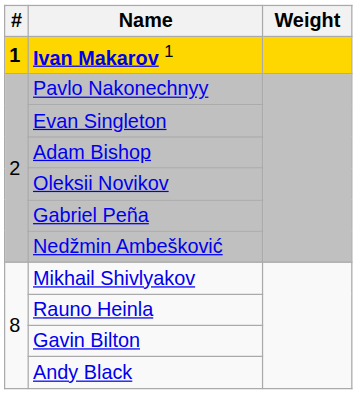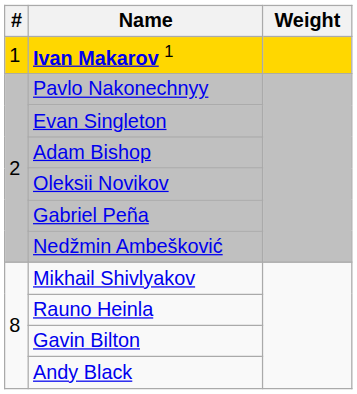(15, 55) bold -> (15, 55) normal
